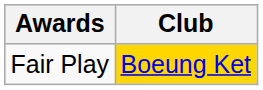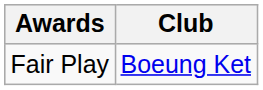(186, 63) gold background -> (186, 63) no background
